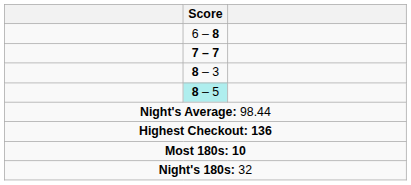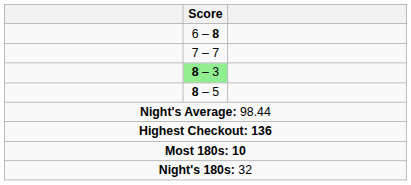(205, 53) bold -> (205, 53) normal
(205, 72) no background -> (205, 72) lightgreen background
(205, 92) paleturquoise background -> (205, 92) no background
